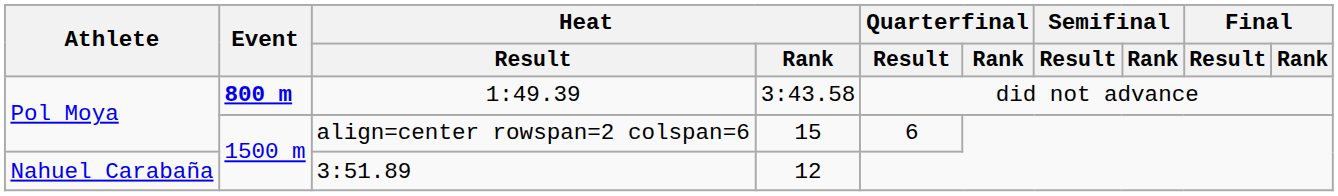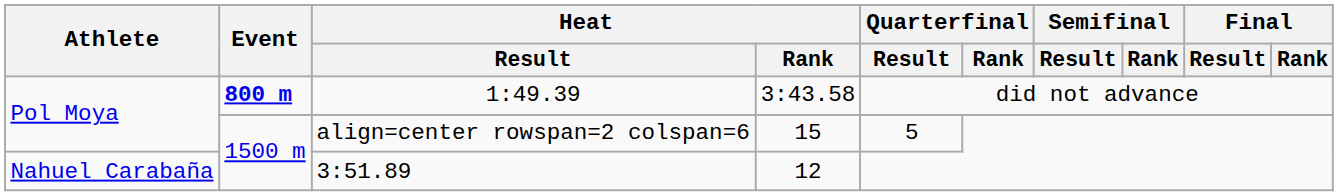(912, 133) 6 -> (912, 133) 5
